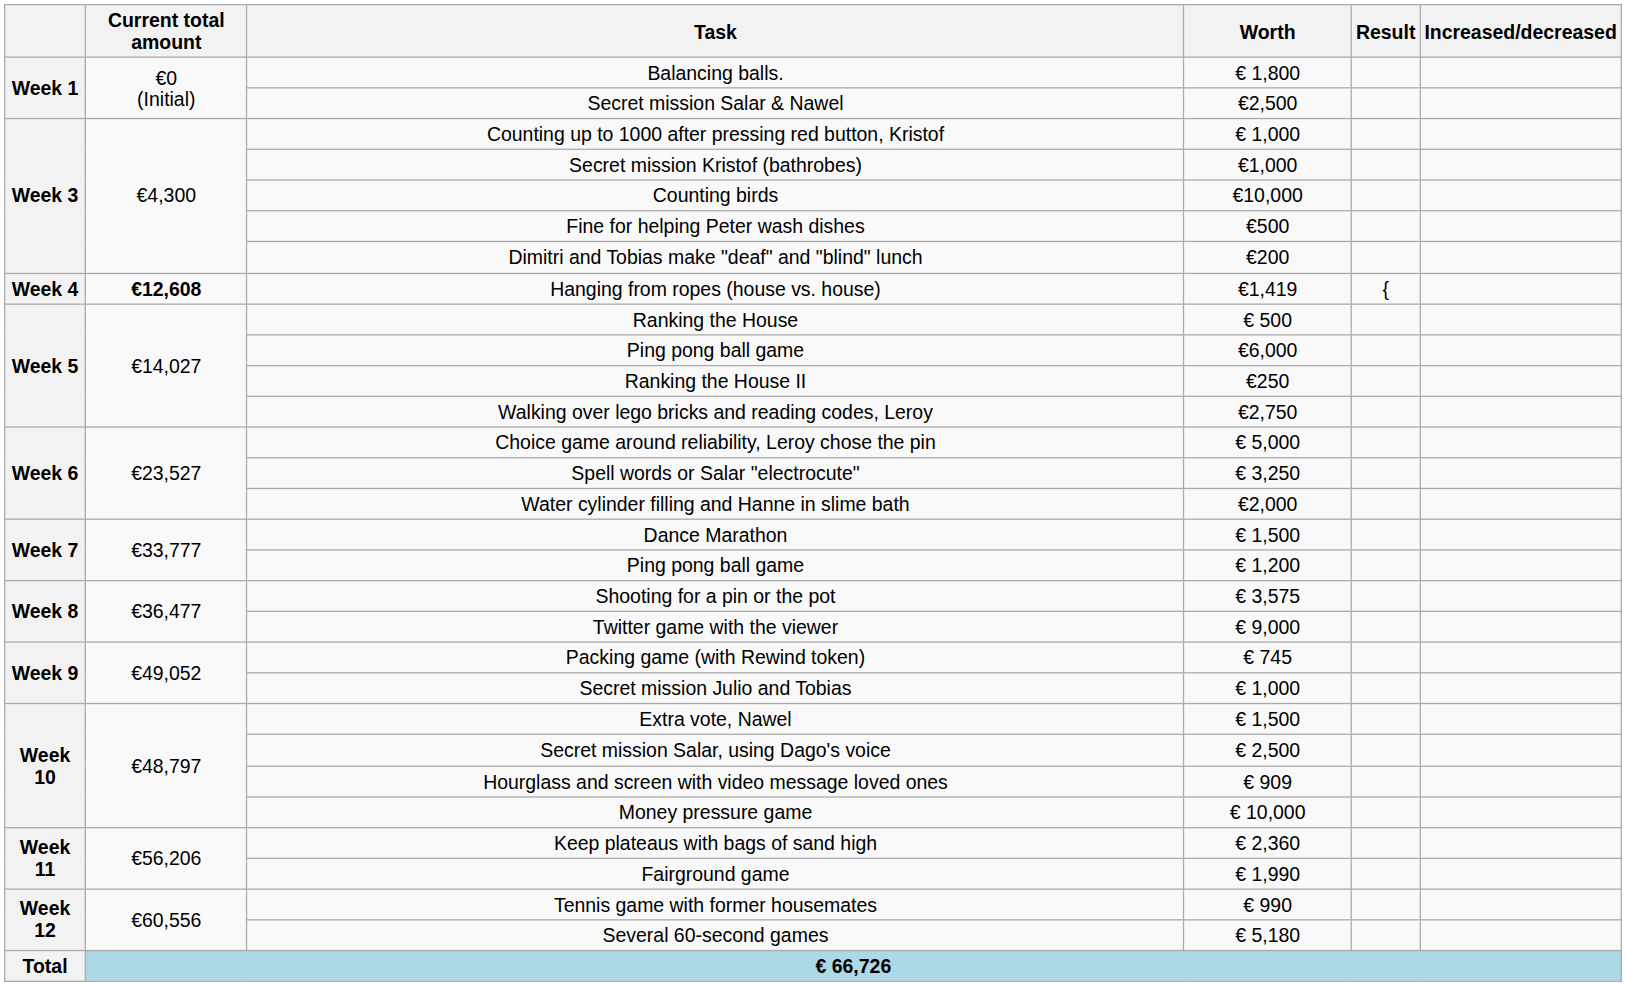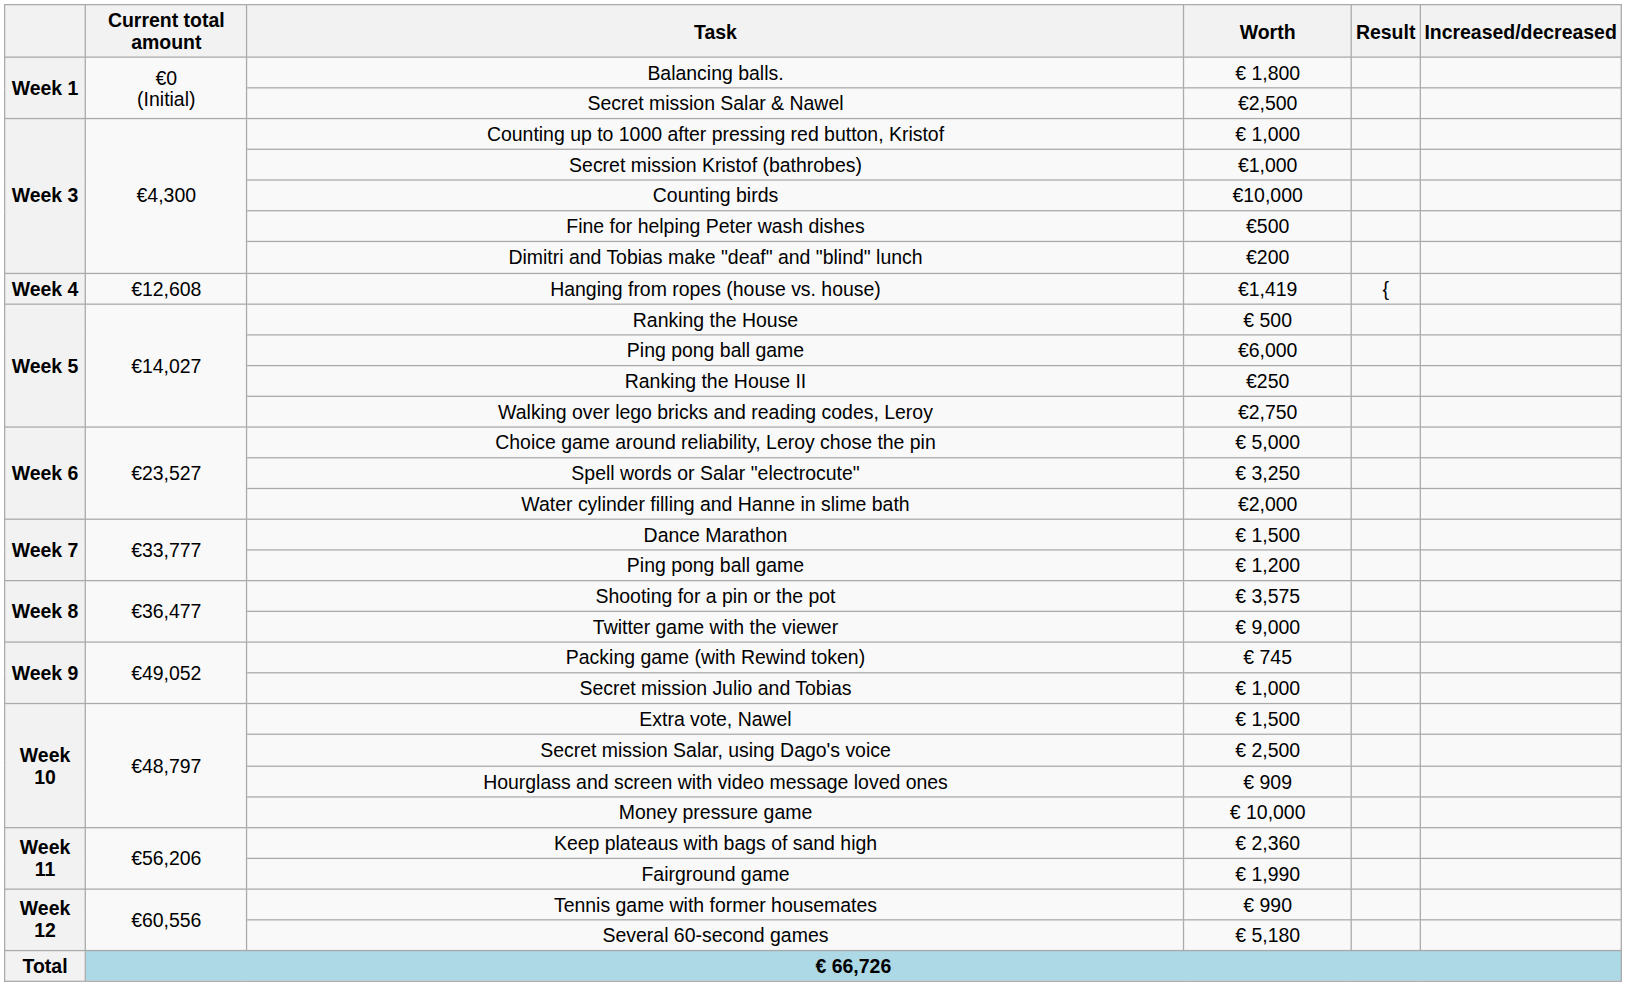(166, 288) bold -> (166, 288) normal
